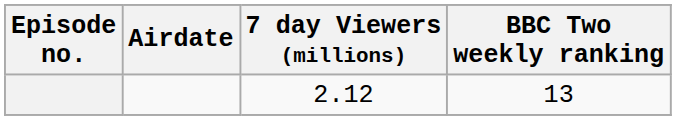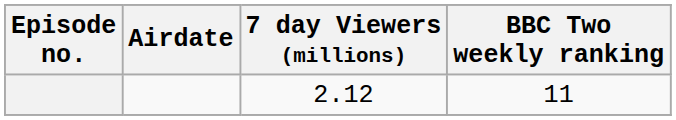(559, 95) 13 -> (559, 95) 11
